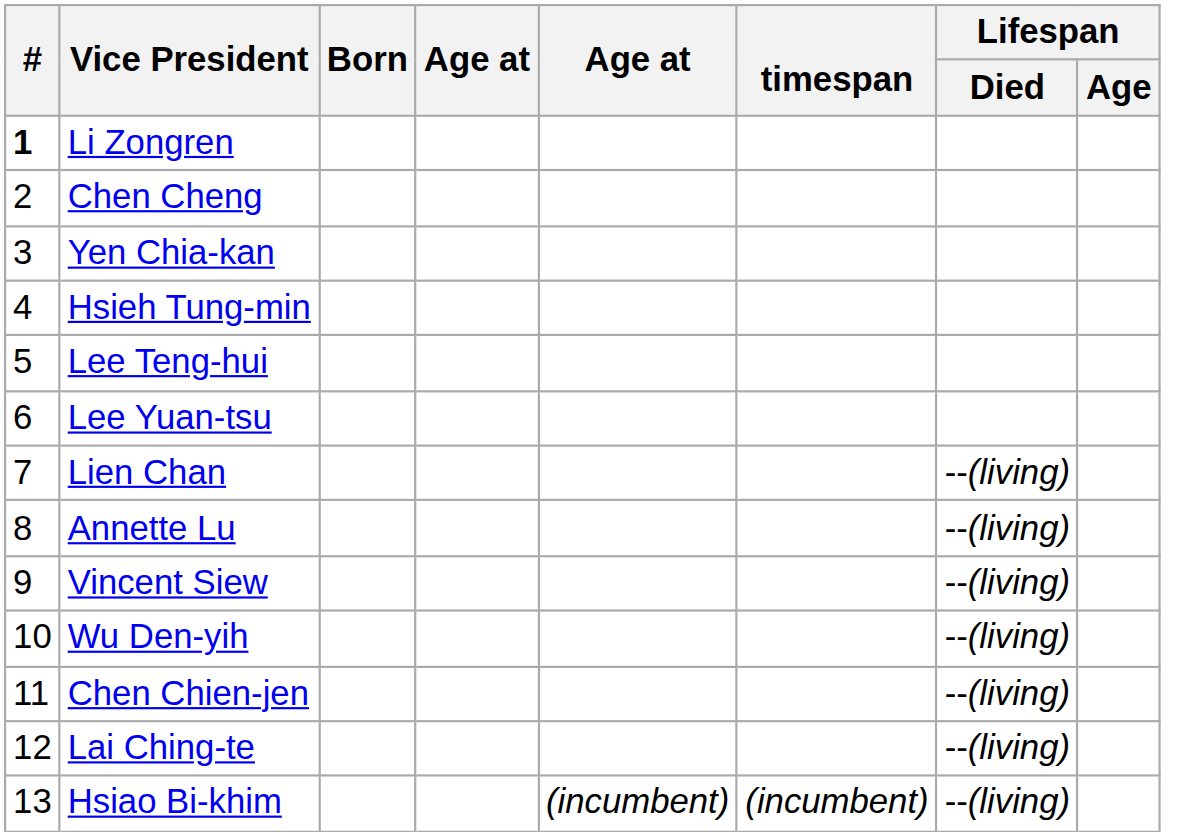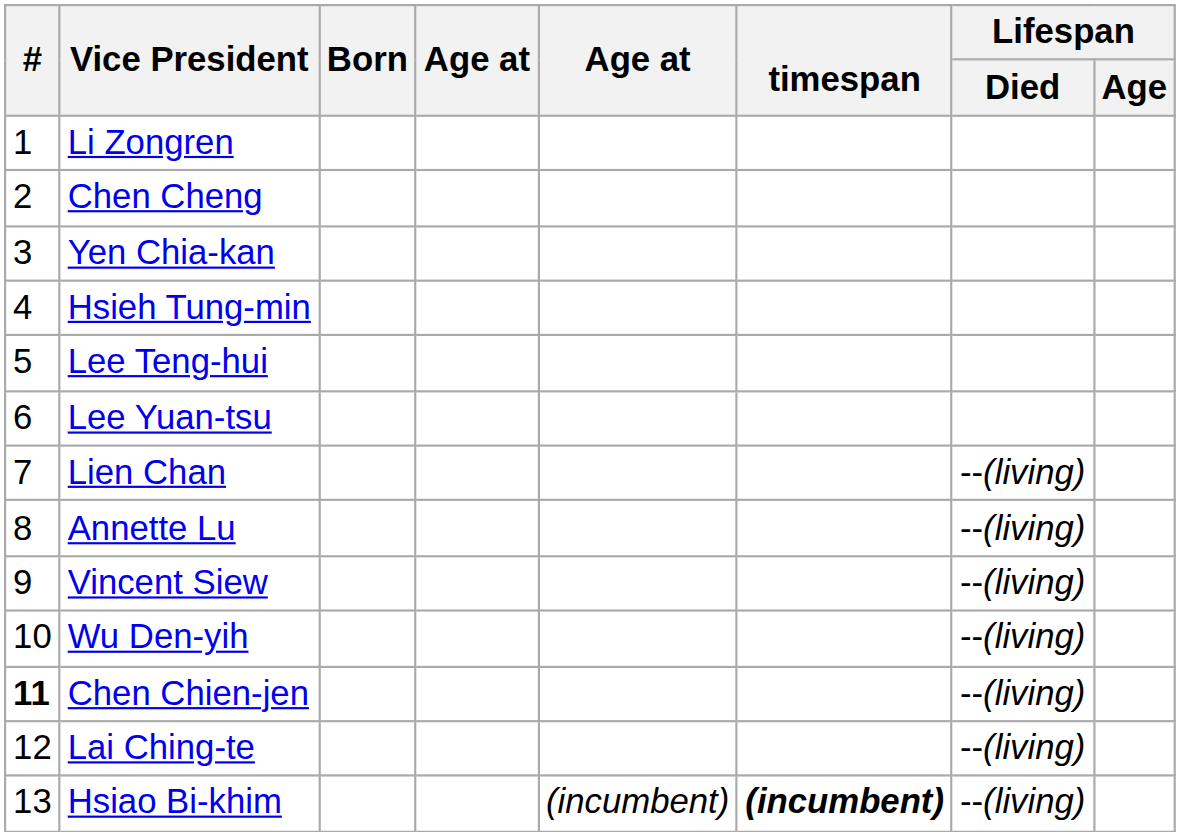(23, 142) bold -> (23, 142) normal
(31, 692) normal -> (31, 692) bold
(837, 802) normal -> (845, 802) bold
